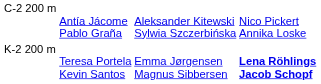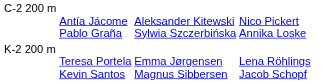(278, 68) bold -> (275, 68) normal
